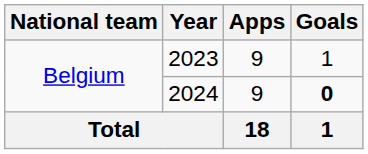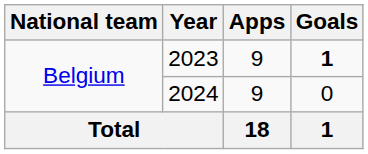(327, 58) normal -> (327, 58) bold
(327, 93) bold -> (327, 93) normal
